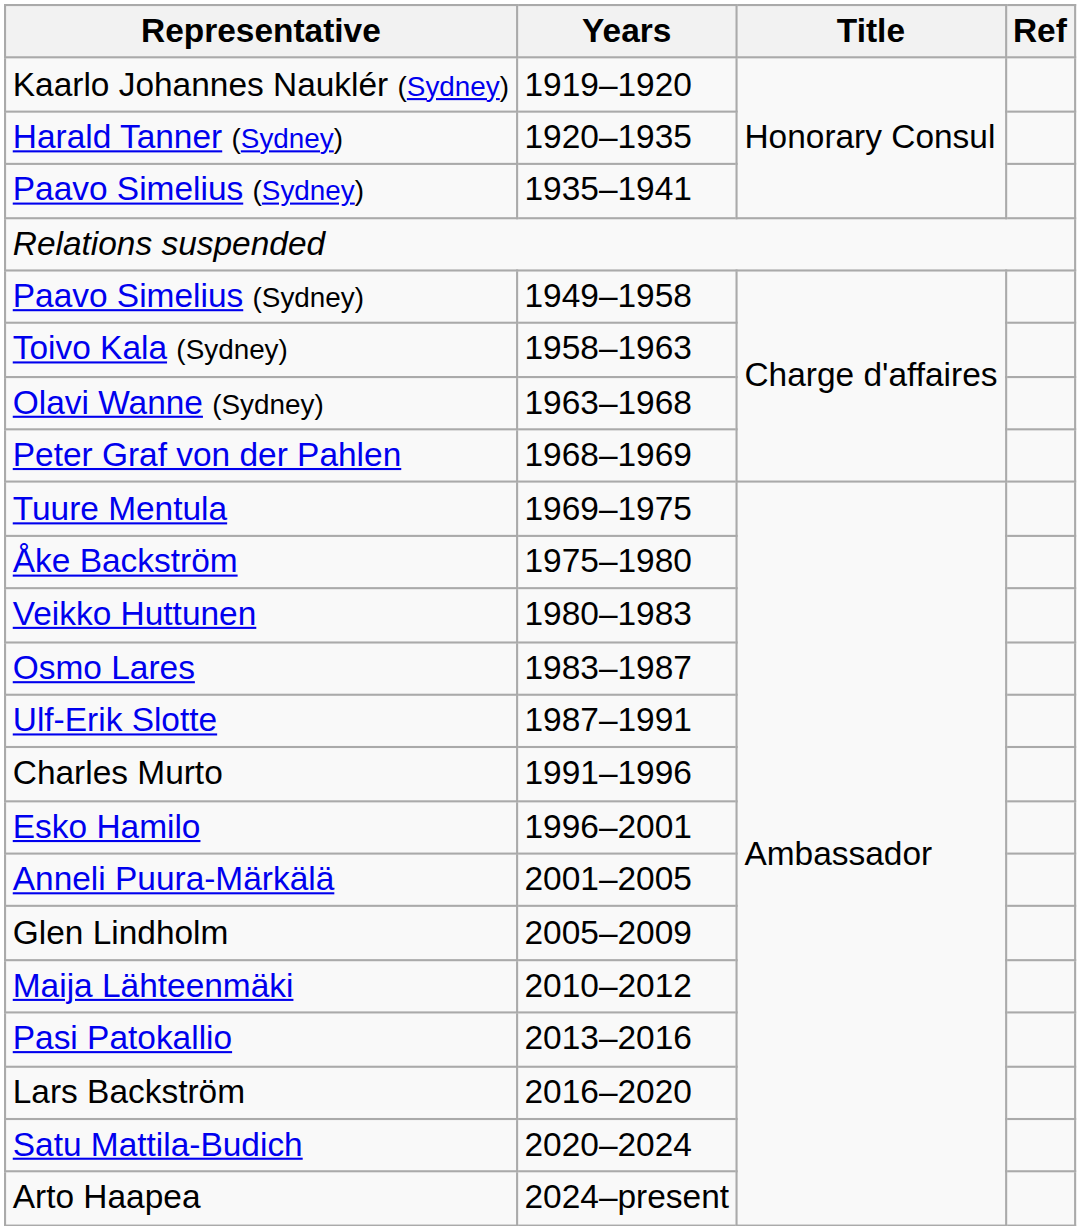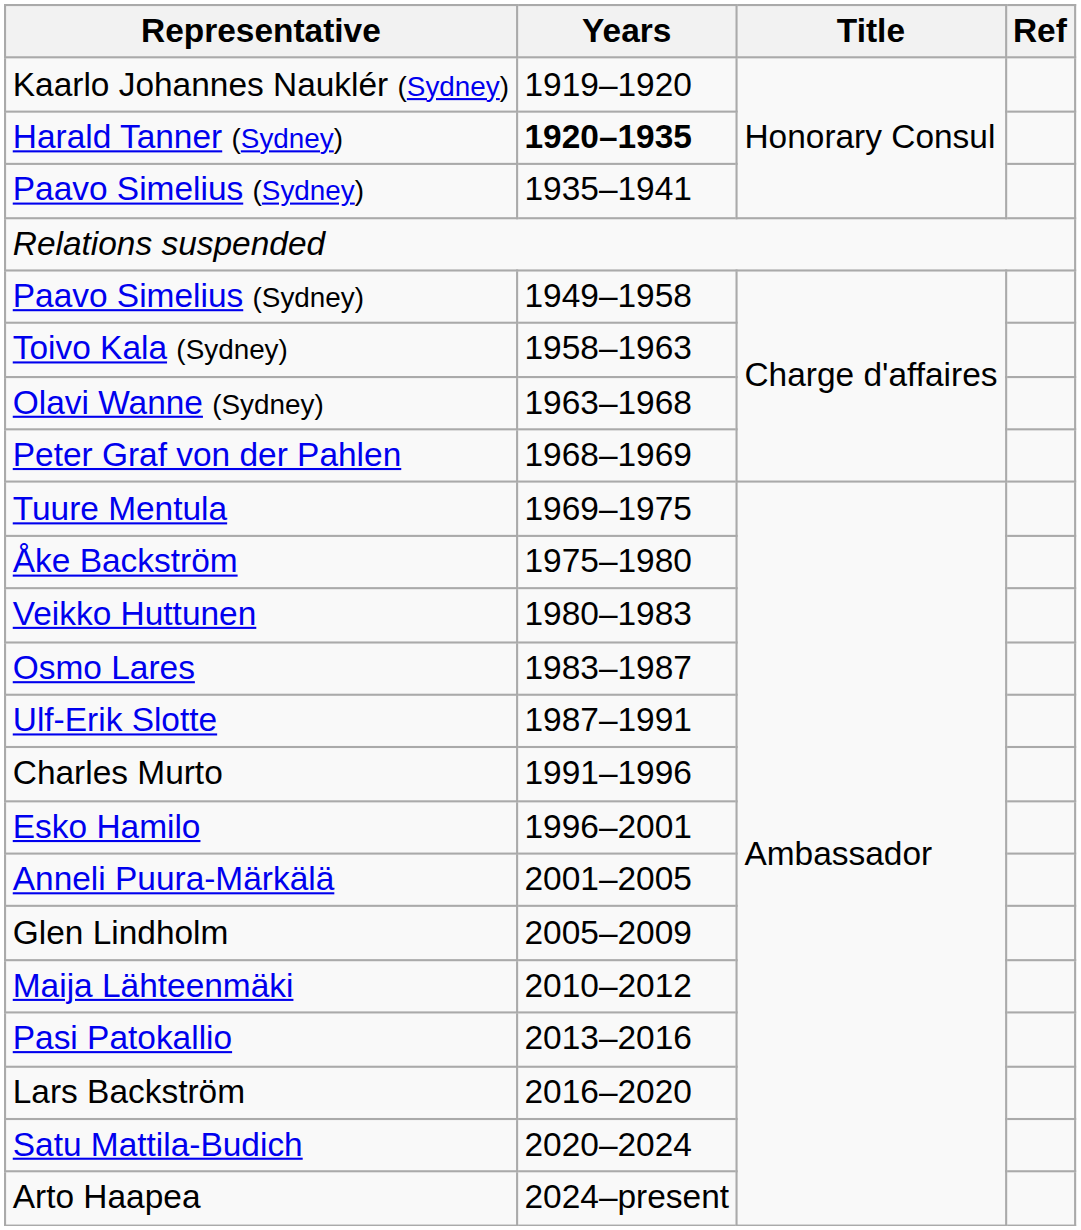(608, 137) normal -> (608, 137) bold
